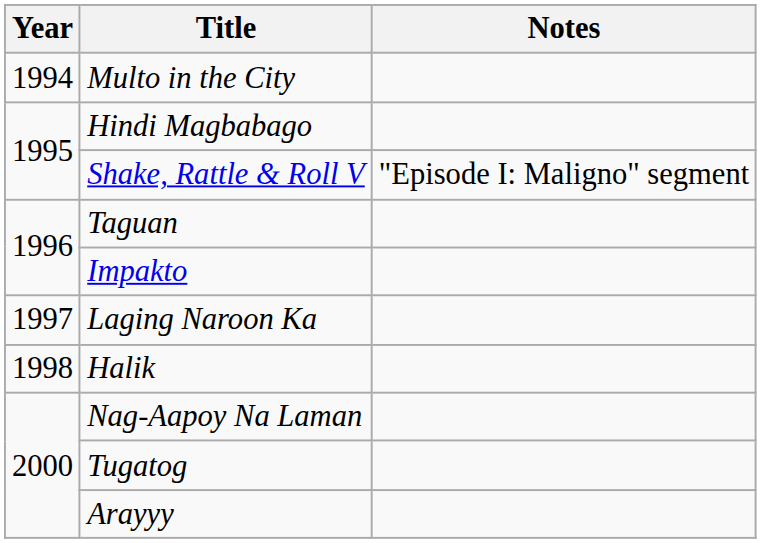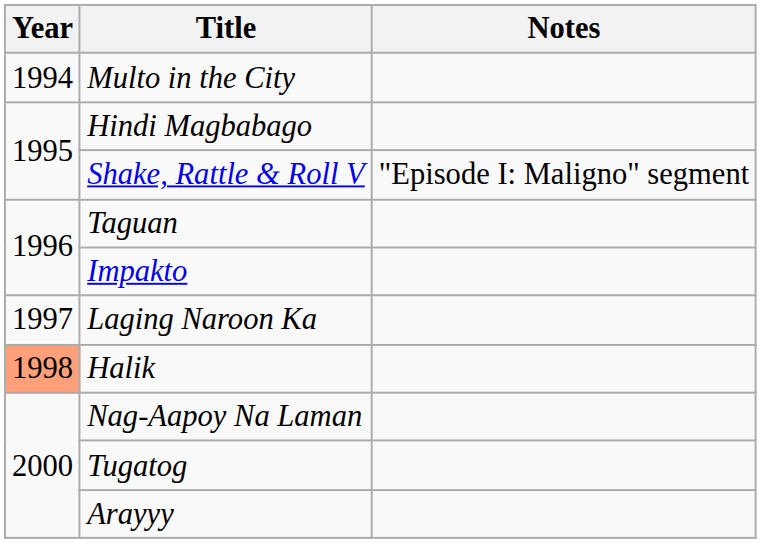(43, 367) no background -> (43, 367) lightsalmon background
